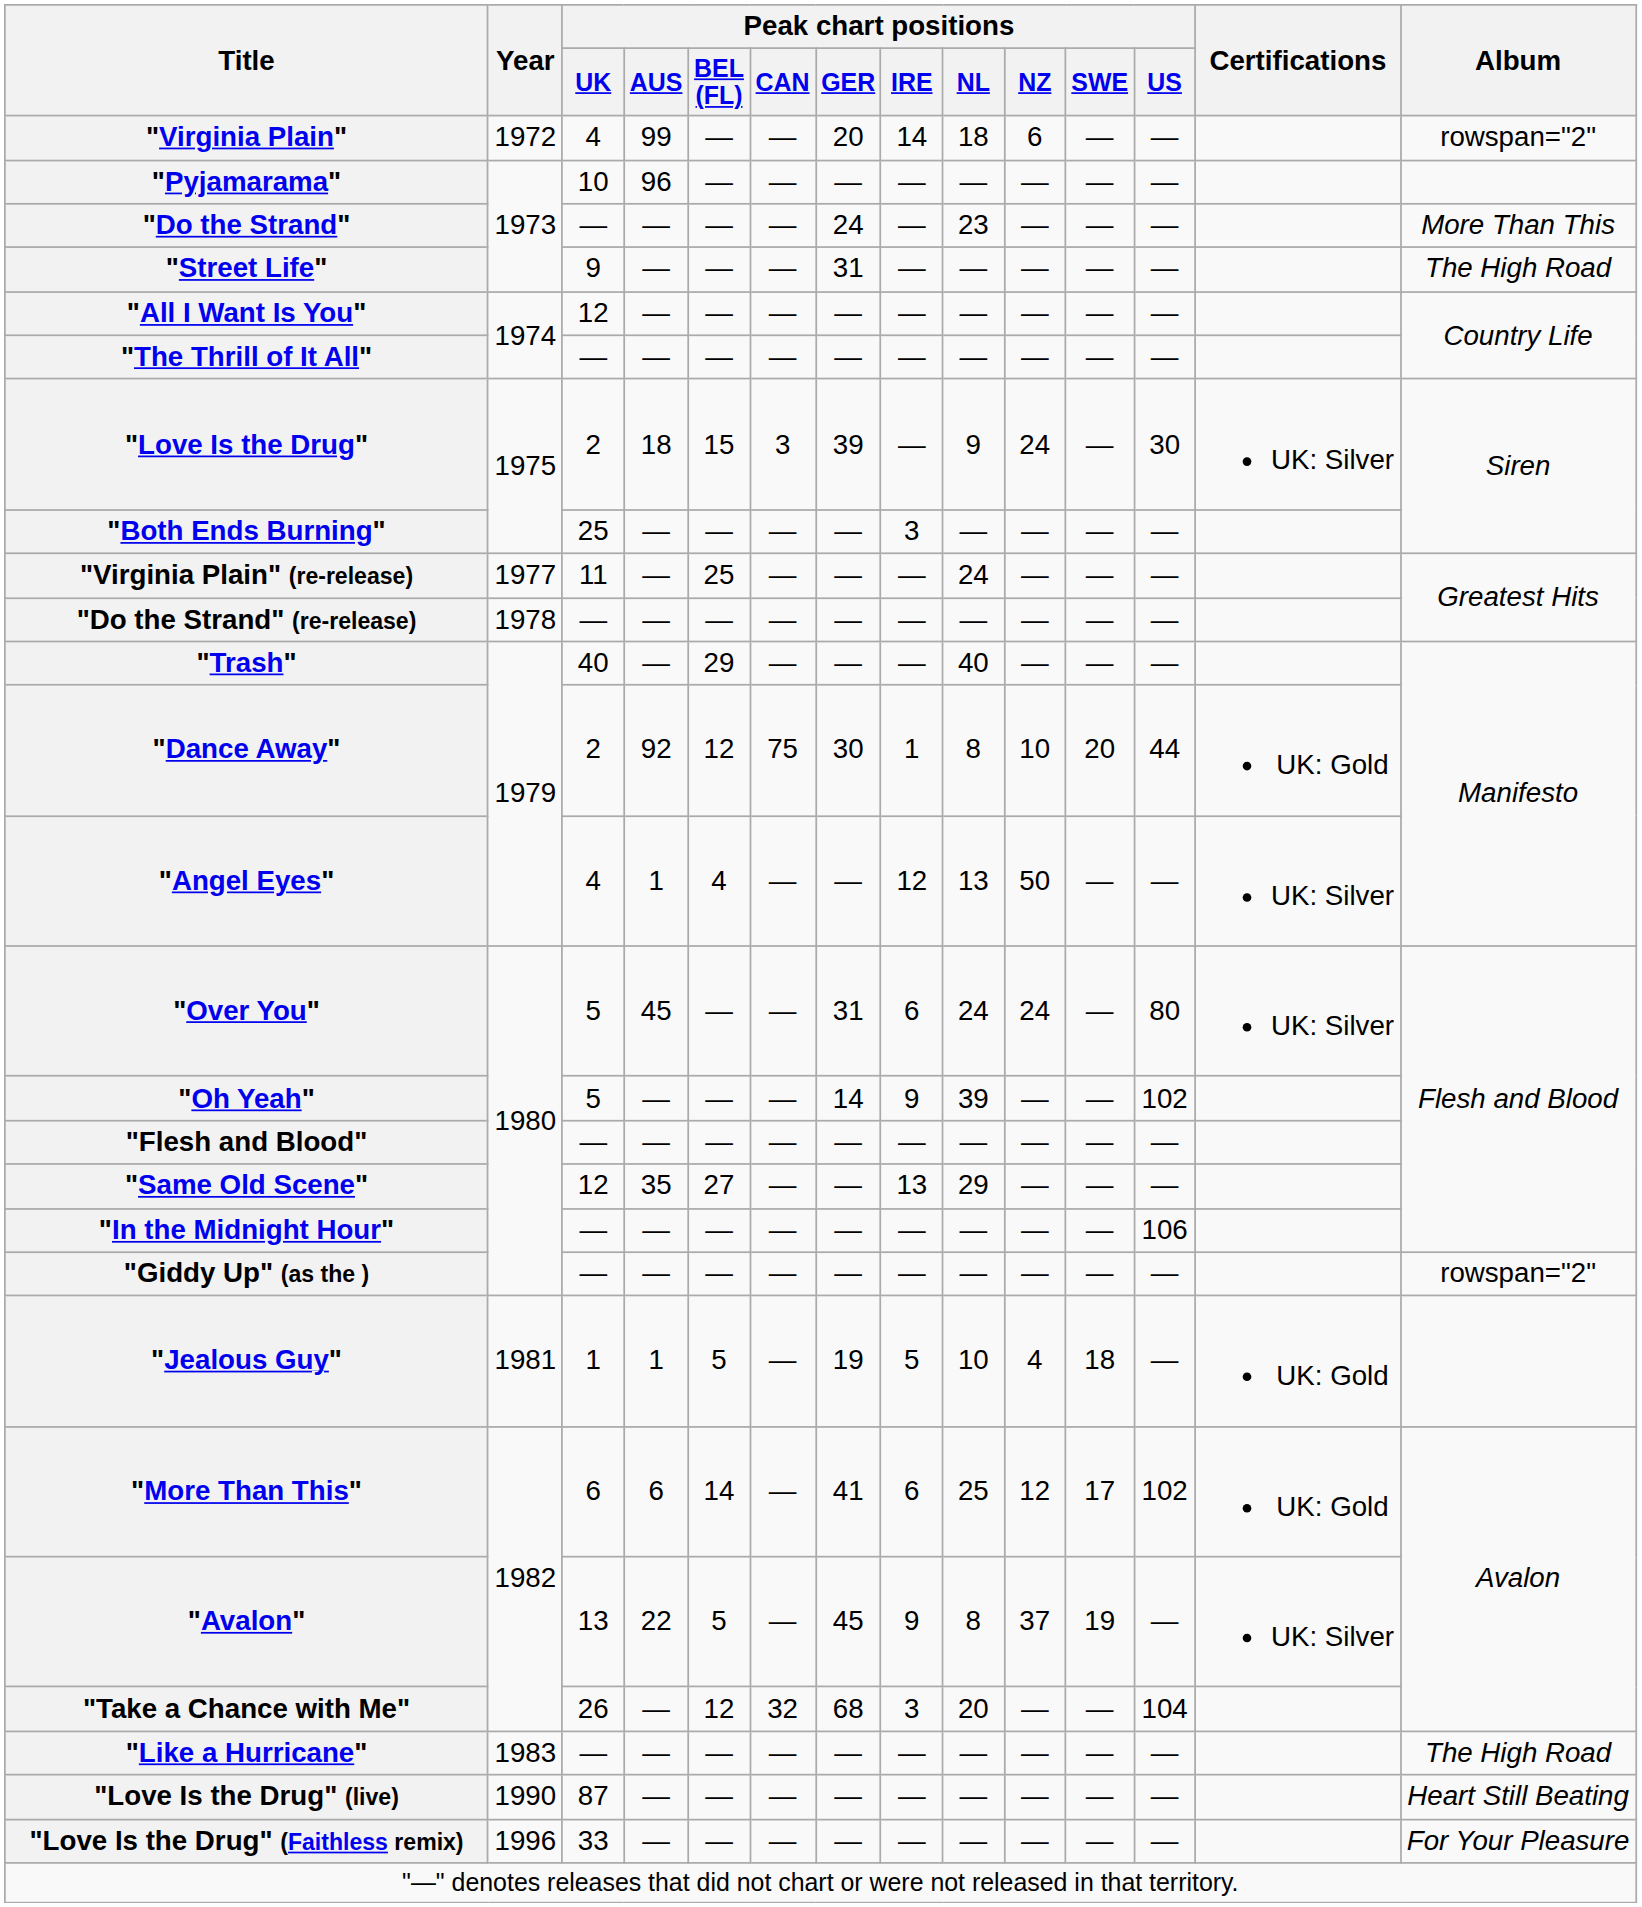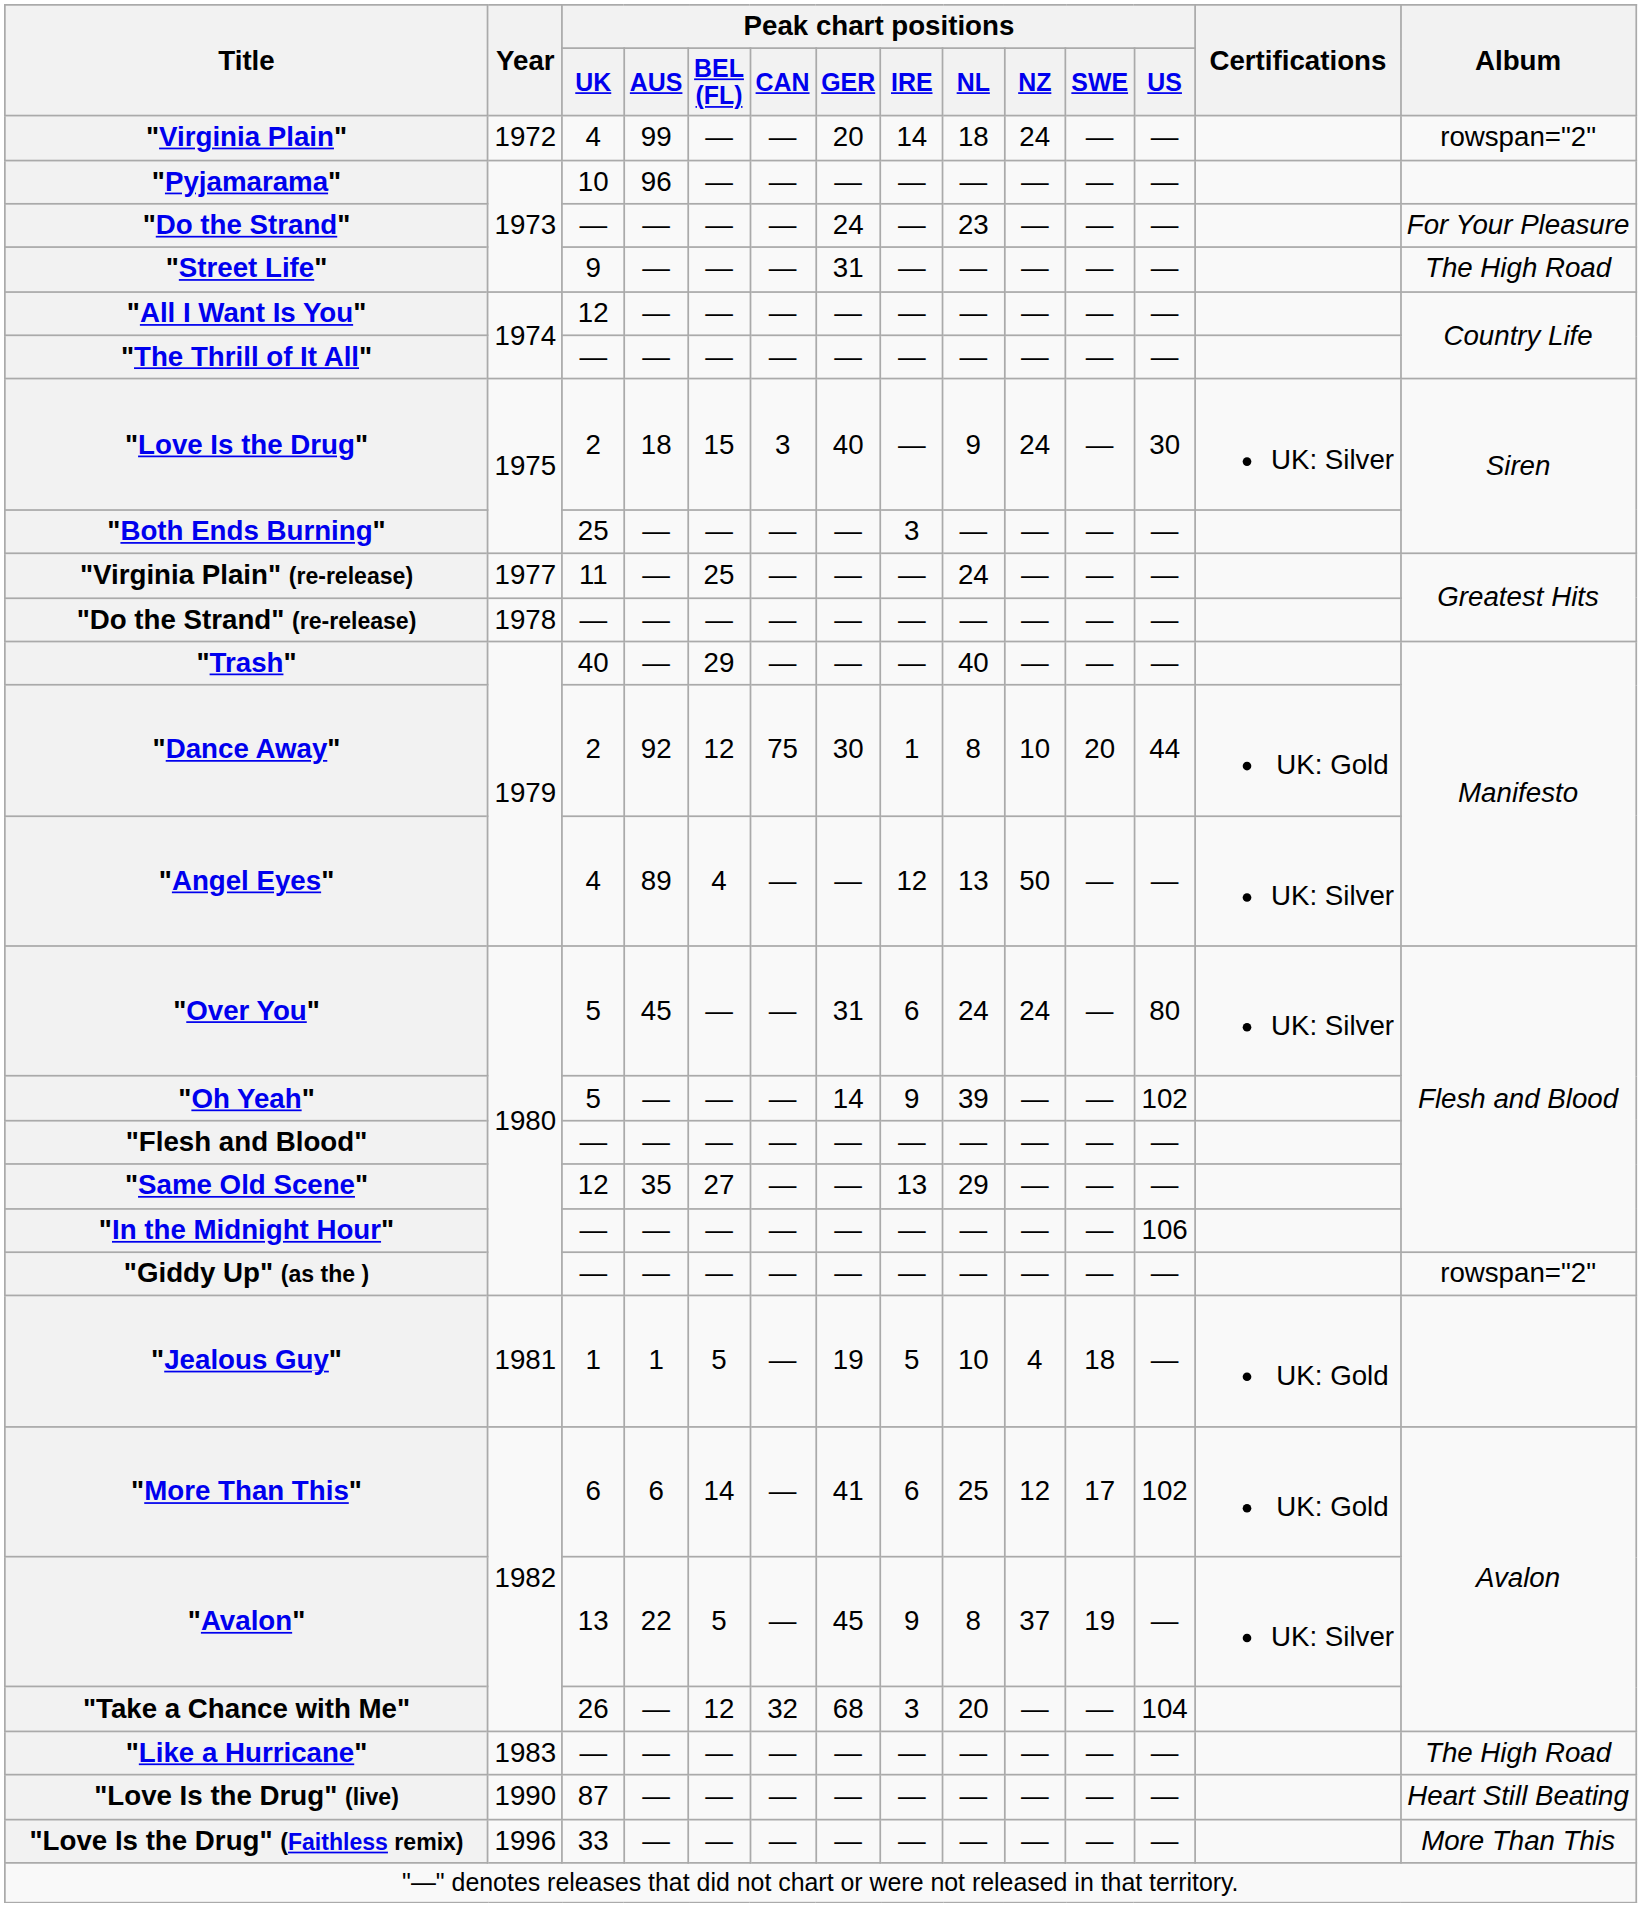(1035, 137) 6 -> (1035, 137) 24
(1518, 225) More Than This -> (1518, 225) For Your Pleasure
(848, 444) 39 -> (848, 444) 40
(656, 880) 1 -> (656, 880) 89
(1518, 1840) For Your Pleasure -> (1518, 1840) More Than This
